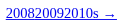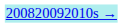(61, 13) no background -> (61, 13) paleturquoise background
